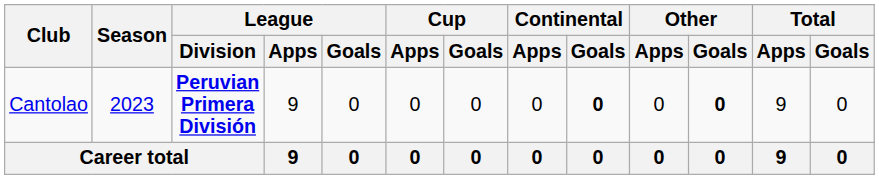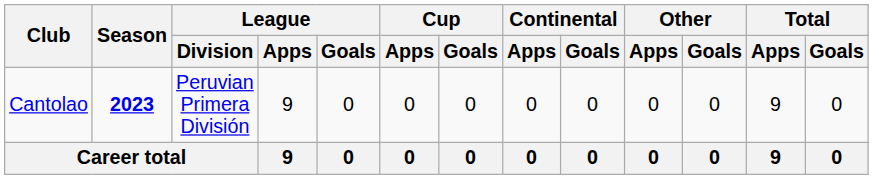(132, 104) normal -> (132, 104) bold
(218, 104) bold -> (215, 104) normal
(598, 104) bold -> (593, 104) normal
(720, 104) bold -> (715, 104) normal
